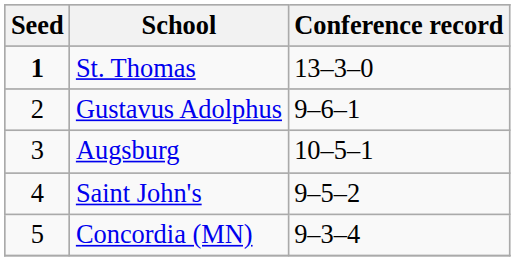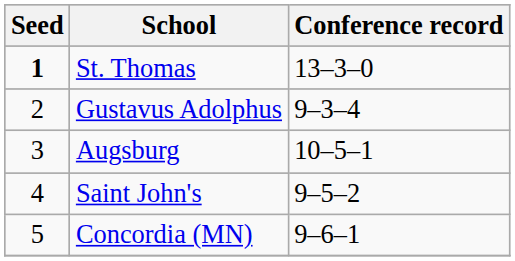(327, 109) 9–6–1 -> (327, 109) 9–3–4
(327, 234) 9–3–4 -> (327, 234) 9–6–1
